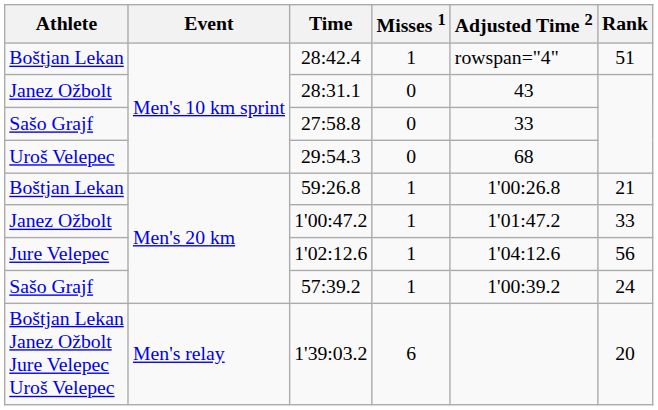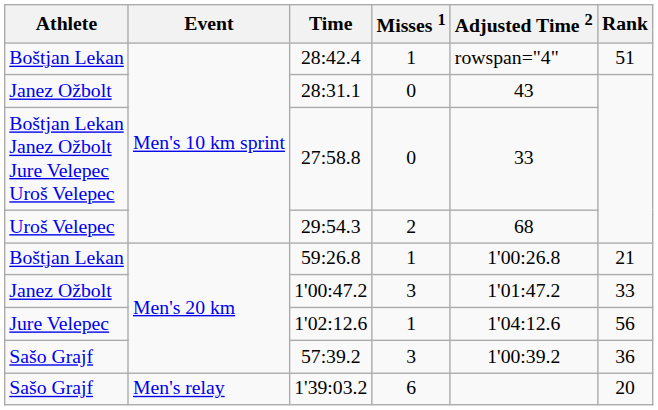(51, 123) Sašo Grajf -> (67, 158) Boštjan Lekan Janez Ožbolt Jure Velepec Uroš Velepec
(411, 156) 0 -> (411, 226) 2
(411, 221) 1 -> (411, 291) 3
(411, 286) 1 -> (411, 356) 3
(625, 286) 24 -> (625, 356) 36
(67, 354) Boštjan Lekan Janez Ožbolt Jure Velepec Uroš Velepec -> (51, 389) Sašo Grajf
